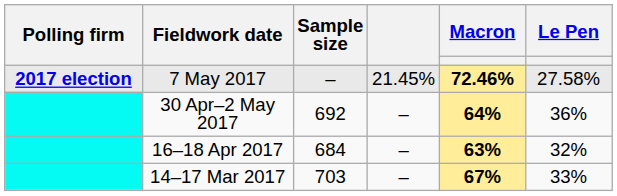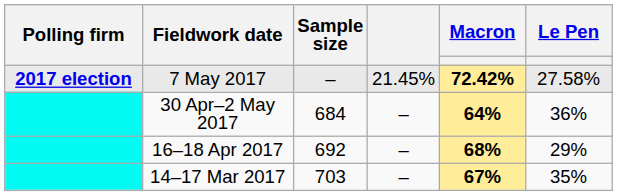(482, 79) 72.46% -> (482, 79) 72.42%
(330, 115) 692 -> (330, 115) 684
(330, 150) 684 -> (330, 150) 692
(482, 150) 63% -> (482, 150) 68%
(569, 150) 32% -> (569, 150) 29%
(569, 177) 33% -> (569, 177) 35%
